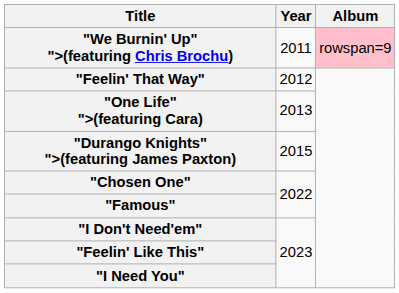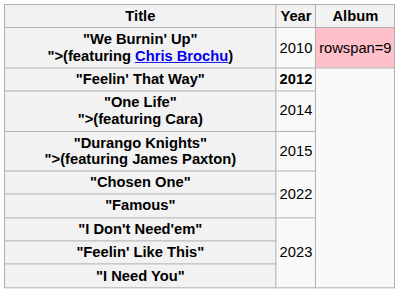(296, 47) 2011 -> (296, 47) 2010
(296, 79) normal -> (296, 79) bold
(296, 111) 2013 -> (296, 111) 2014
